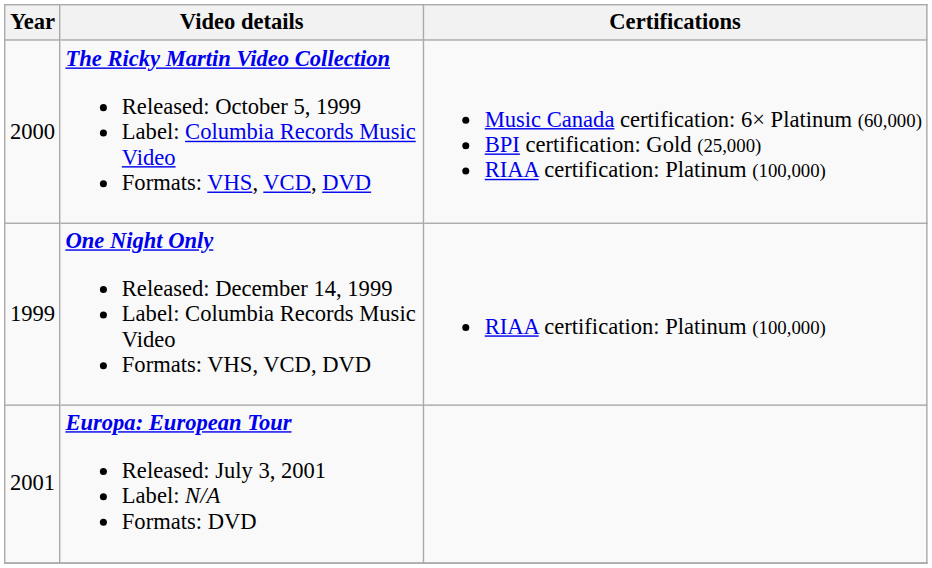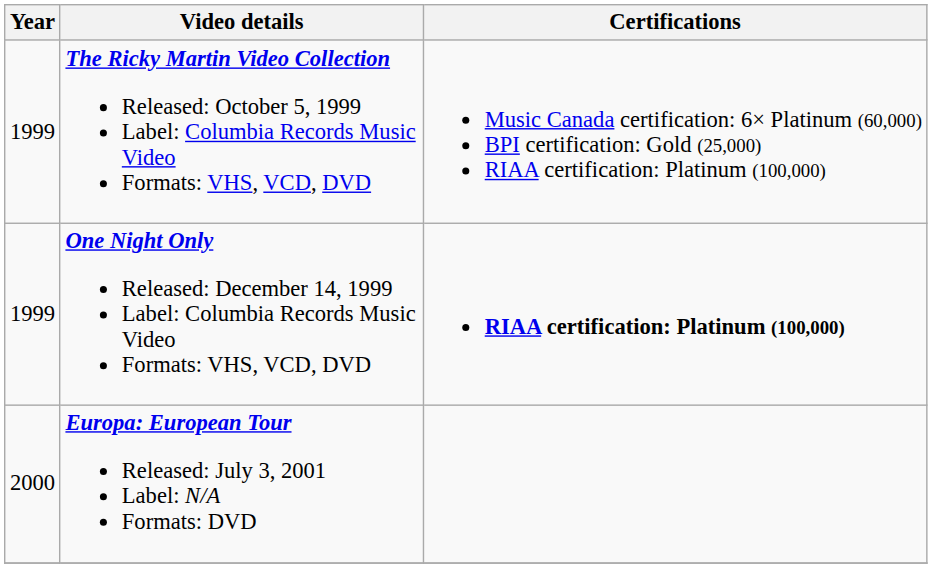(32, 131) 2000 -> (32, 131) 1999
(675, 327) normal -> (675, 327) bold
(32, 483) 2001 -> (32, 483) 2000
